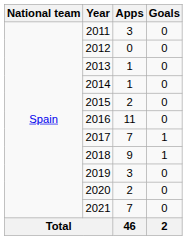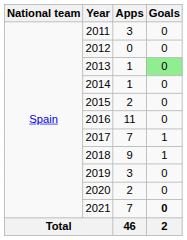(164, 66) no background -> (164, 66) lightgreen background
(164, 208) normal -> (164, 208) bold
